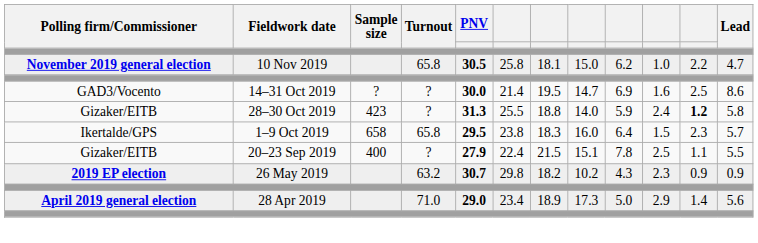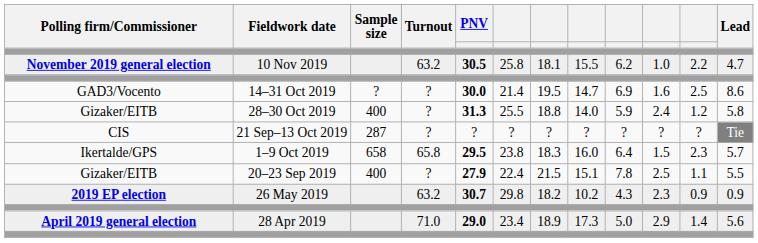(428, 64) 65.8 -> (428, 64) 63.2
(586, 64) 15.0 -> (586, 64) 15.5
(376, 112) 423 -> (376, 112) 400
(699, 112) bold -> (699, 112) normal
+ row: (119, 132)
